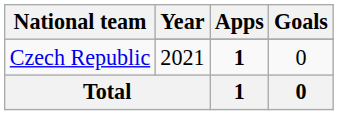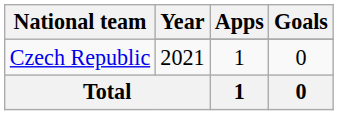(239, 57) bold -> (239, 57) normal
